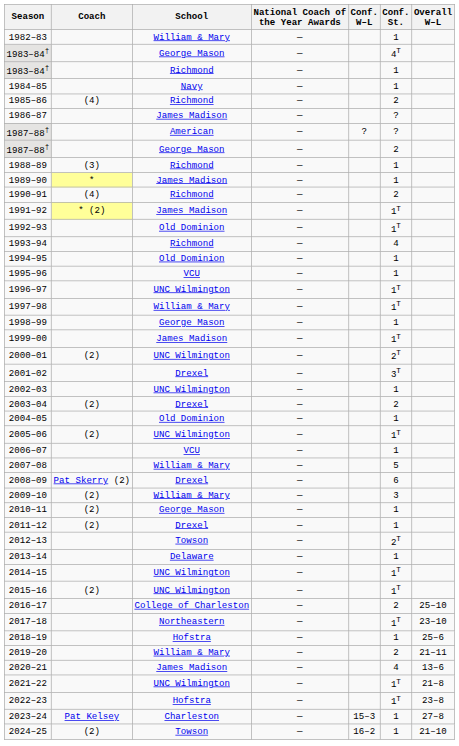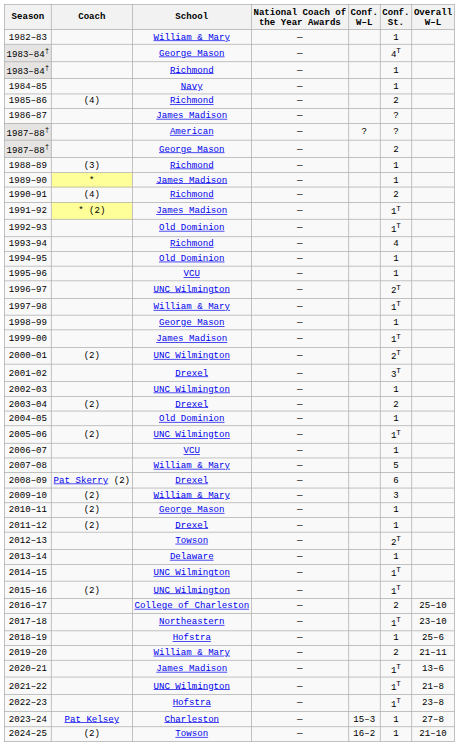(396, 290) 1T -> (396, 290) 2T
(396, 668) 4 -> (396, 669) 1T
